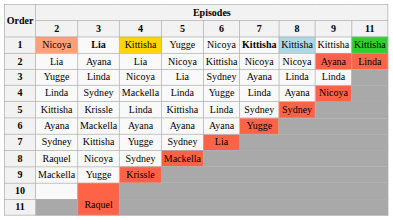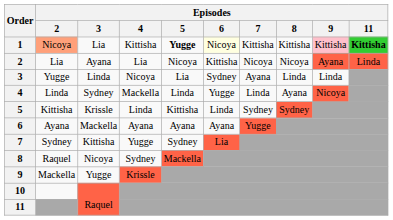(99, 44) bold -> (99, 44) normal
(140, 44) gold background -> (140, 44) no background
(182, 44) normal -> (182, 44) bold
(222, 44) no background -> (222, 44) lightyellow background
(259, 44) bold -> (258, 44) normal
(297, 44) lightblue background -> (294, 44) no background
(333, 44) no background -> (331, 44) pink background
(370, 44) normal -> (368, 44) bold
